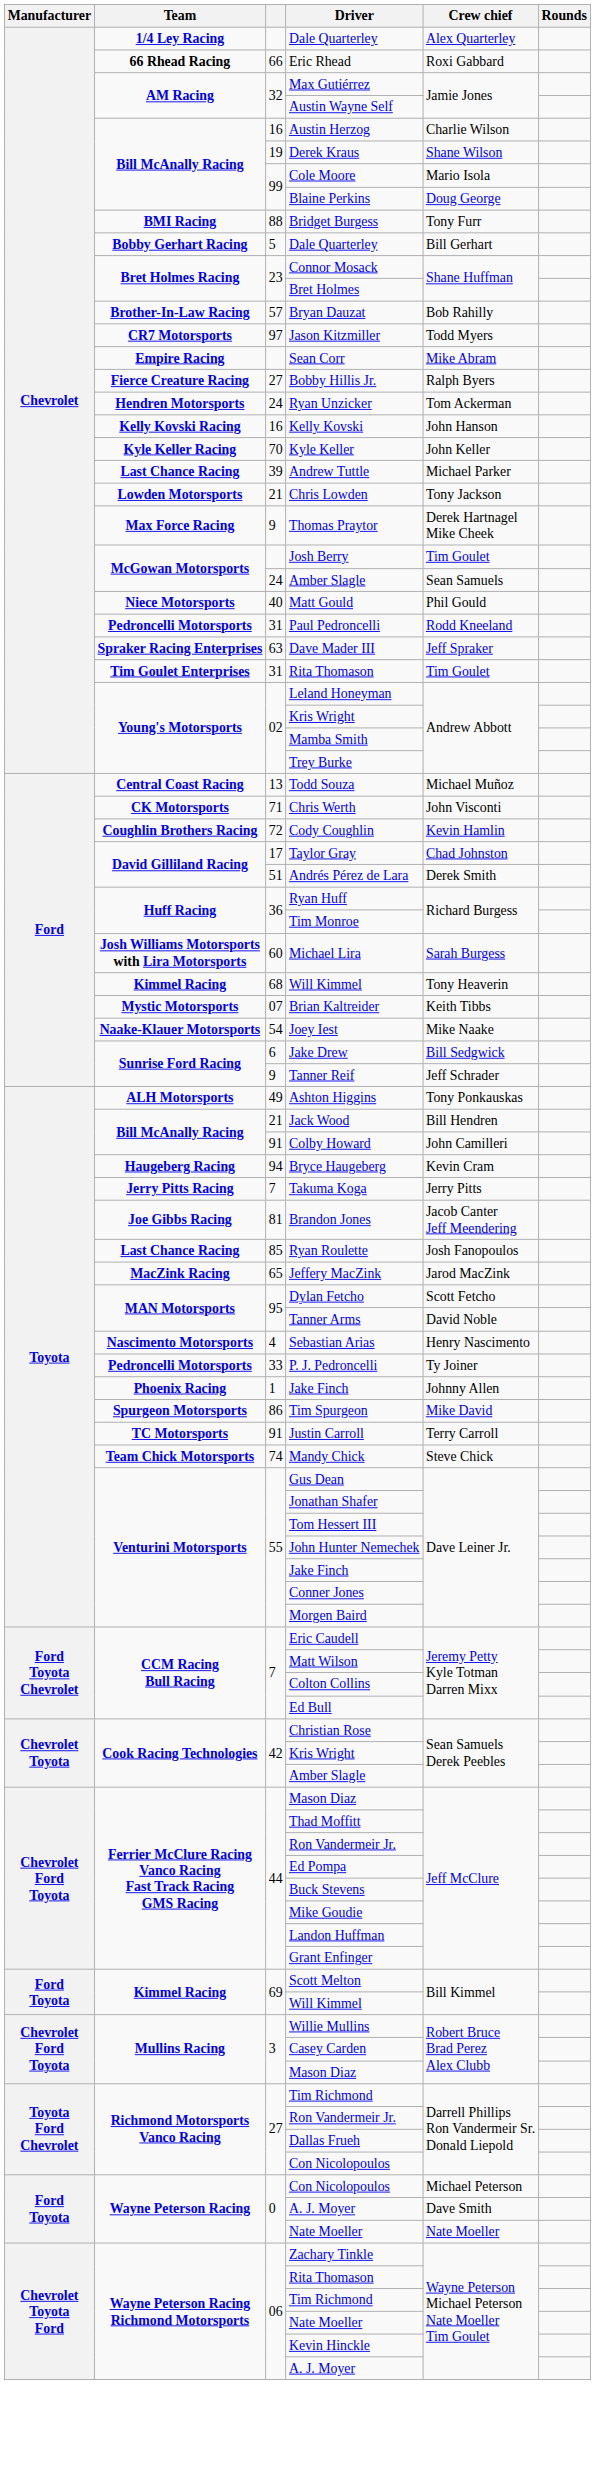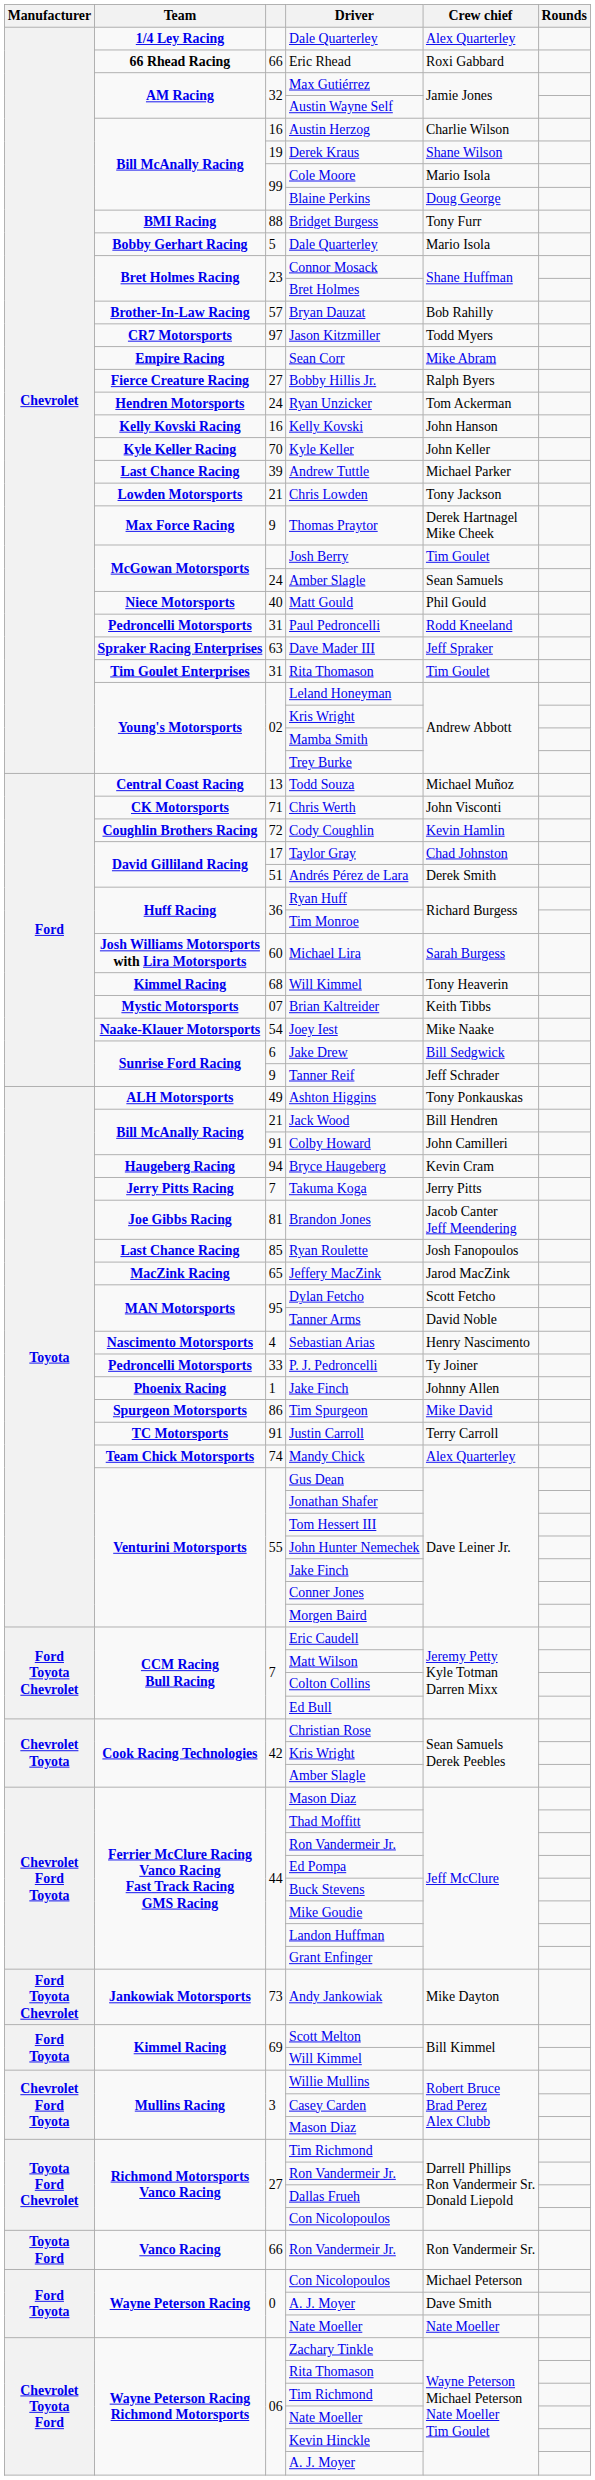(459, 244) Bill Gerhart -> (458, 244) Mario Isola
(460, 1456) Steve Chick -> (471, 1456) Alex Quarterley
+ row: (276, 1997)
+ row: (276, 2250)
